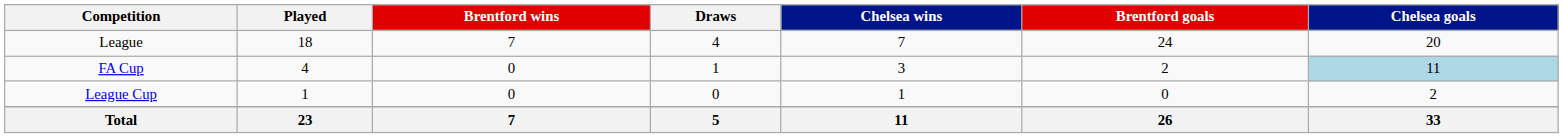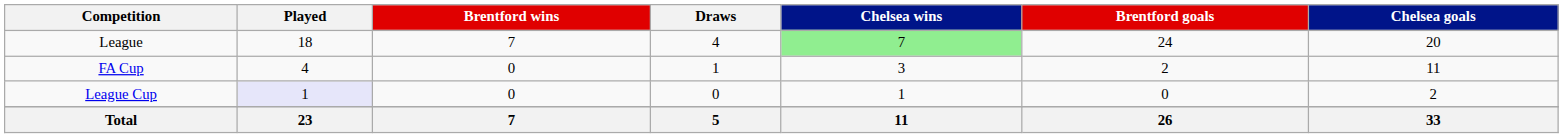(901, 42) no background -> (901, 42) lightgreen background
(1433, 68) lightblue background -> (1433, 68) no background
(305, 93) no background -> (305, 93) lavender background
